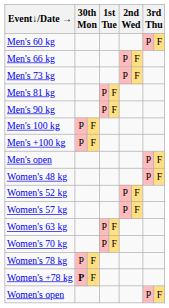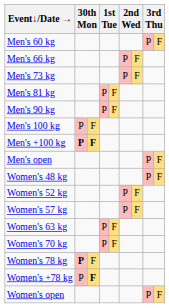(81, 143) normal -> (81, 143) bold
(93, 143) normal -> (93, 143) bold
(81, 261) normal -> (81, 261) bold
(81, 277) bold -> (81, 277) normal
(93, 277) normal -> (93, 277) bold
